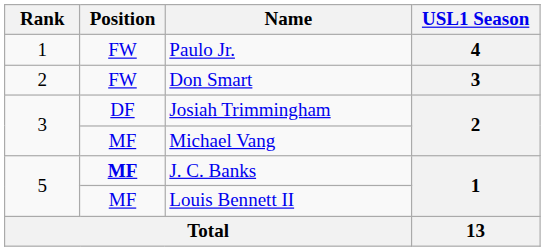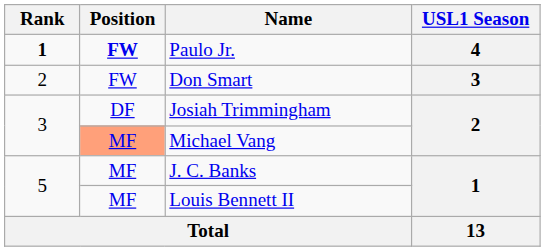(42, 49) normal -> (42, 49) bold
(122, 49) normal -> (122, 49) bold
(122, 140) no background -> (122, 140) lightsalmon background
(122, 170) bold -> (122, 170) normal
